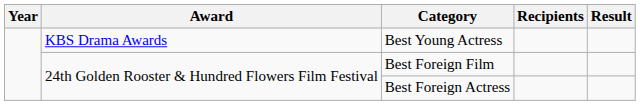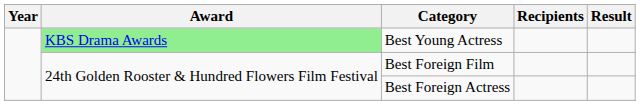(106, 40) no background -> (106, 40) lightgreen background
